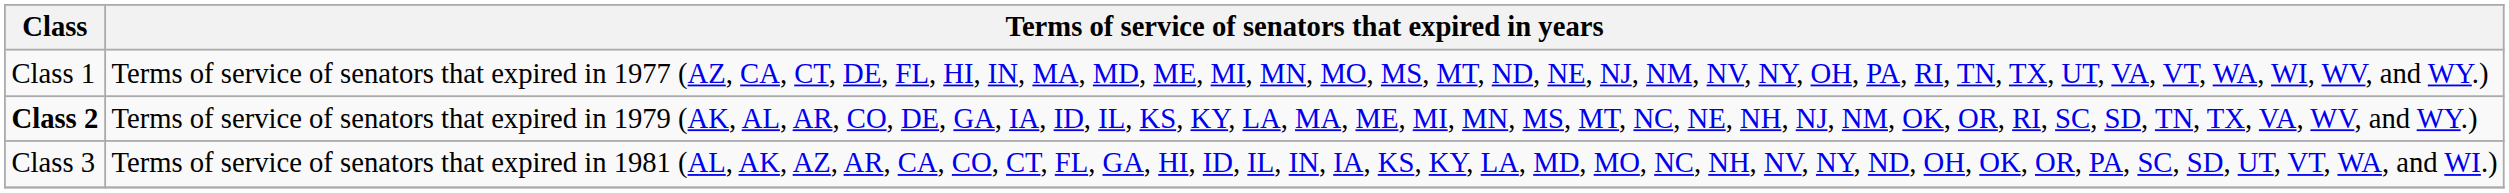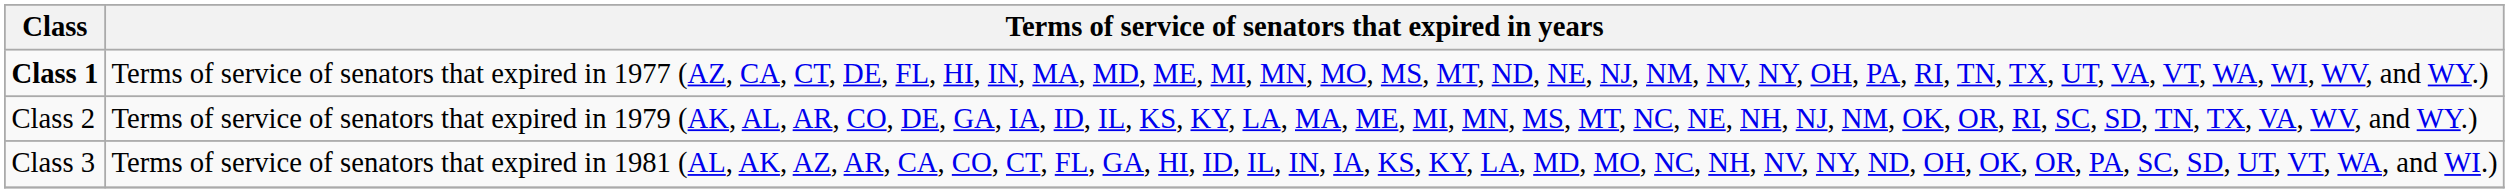(53, 72) normal -> (55, 72) bold
(55, 118) bold -> (53, 118) normal
